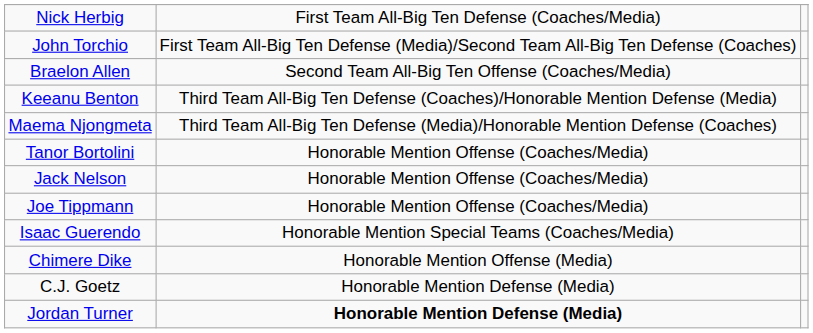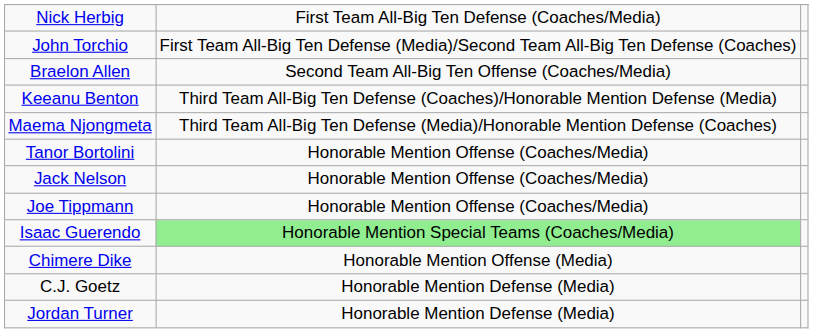(478, 233) no background -> (478, 233) lightgreen background
(478, 313) bold -> (478, 313) normal
